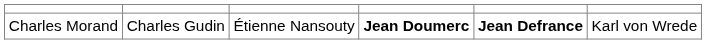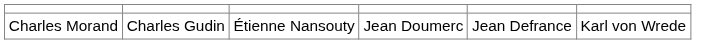(416, 26) bold -> (413, 26) normal
(530, 26) bold -> (522, 26) normal
